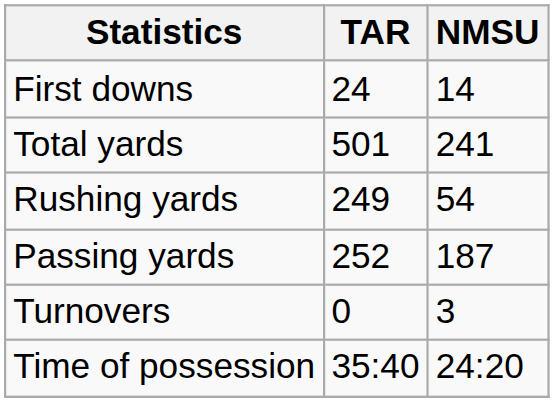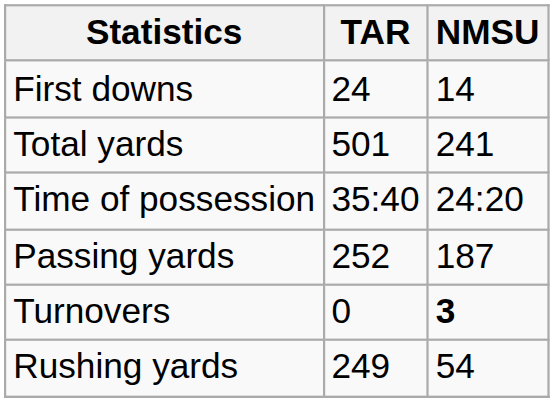rows swapped: (126, 200) <-> (164, 367)
(446, 311) normal -> (446, 311) bold
